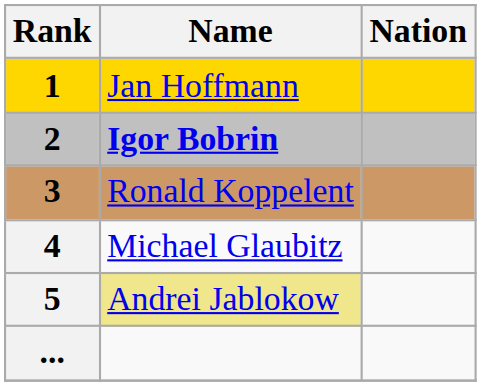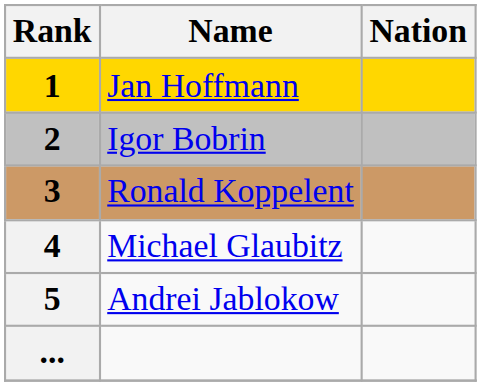(193, 138) bold -> (186, 138) normal
(223, 298) khaki background -> (223, 298) no background
